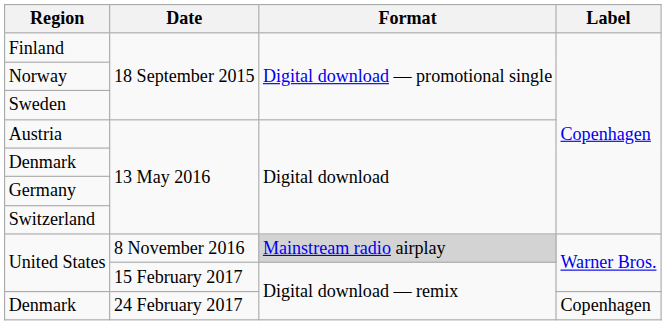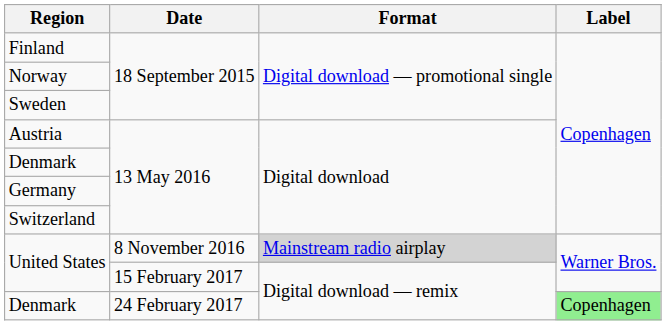(606, 305) no background -> (606, 305) lightgreen background
